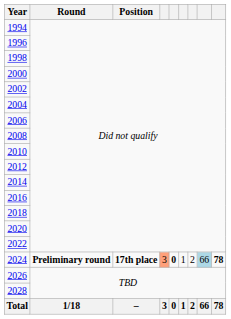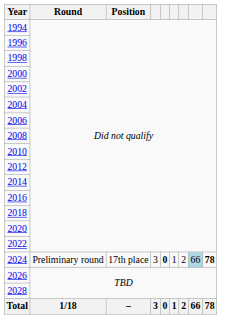(71, 259) bold -> (68, 259) normal
(136, 259) bold -> (128, 259) normal
(164, 259) lightsalmon background -> (156, 259) no background
